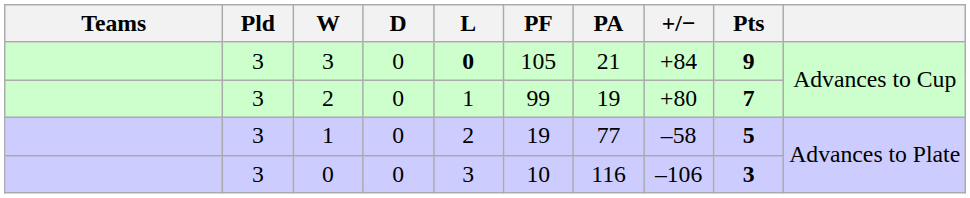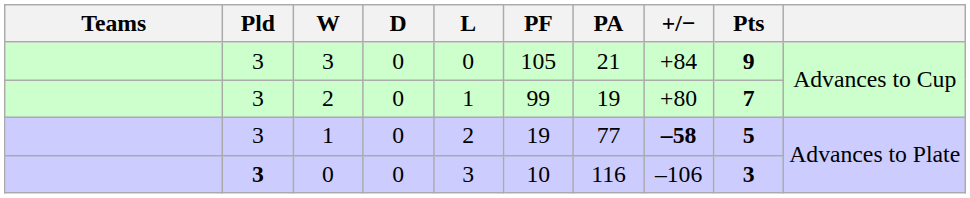(468, 60) bold -> (468, 60) normal
(679, 135) normal -> (679, 135) bold
(258, 173) normal -> (258, 173) bold
